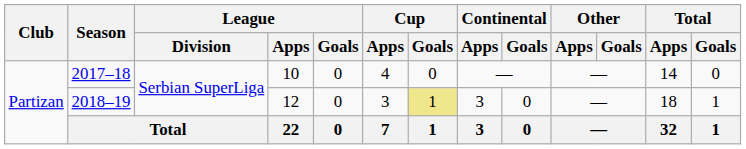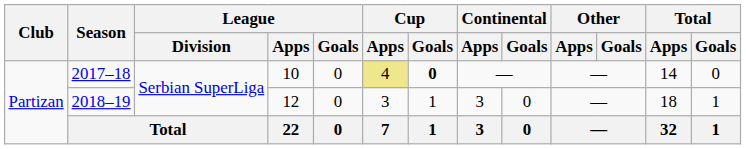(385, 74) no background -> (385, 74) khaki background
(432, 74) normal -> (432, 74) bold
(432, 102) khaki background -> (432, 102) no background
